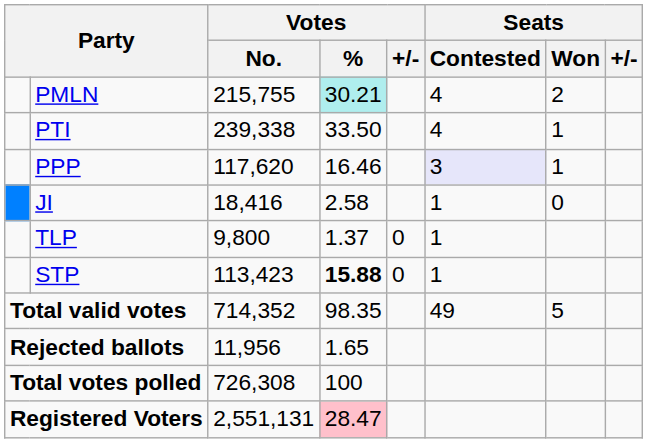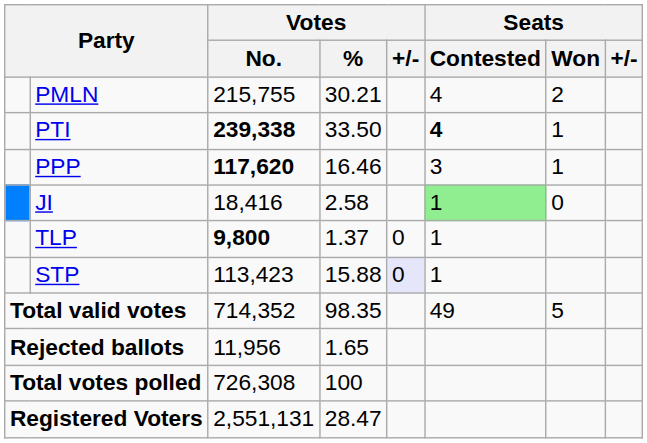(353, 94) paleturquoise background -> (353, 94) no background
(254, 130) normal -> (254, 130) bold
(436, 130) normal -> (436, 130) bold
(253, 166) normal -> (254, 166) bold
(436, 166) lavender background -> (436, 166) no background
(436, 202) no background -> (436, 202) lightgreen background
(242, 238) normal -> (242, 238) bold
(353, 274) bold -> (353, 274) normal
(398, 274) no background -> (398, 274) lavender background
(353, 418) pink background -> (353, 418) no background
